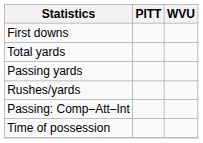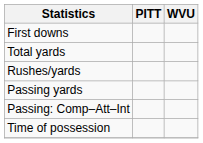rows swapped: (44, 90) <-> (45, 71)
